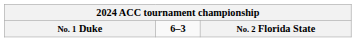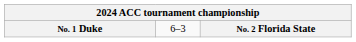(178, 28) bold -> (178, 28) normal
